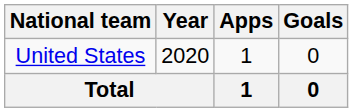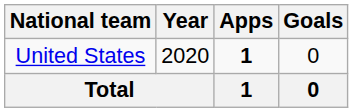(246, 55) normal -> (246, 55) bold
